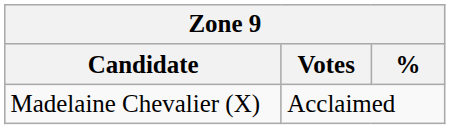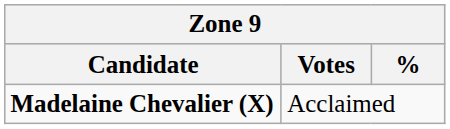(135, 103) normal -> (142, 103) bold
